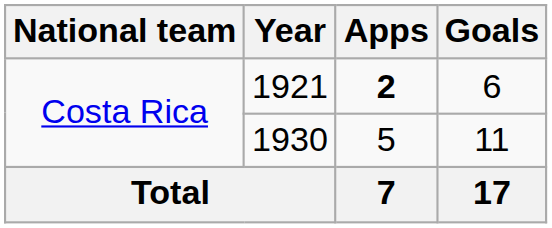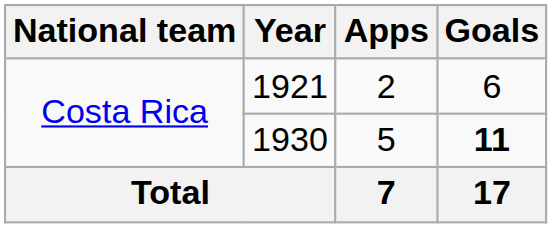(386, 85) bold -> (386, 85) normal
(492, 139) normal -> (492, 139) bold
